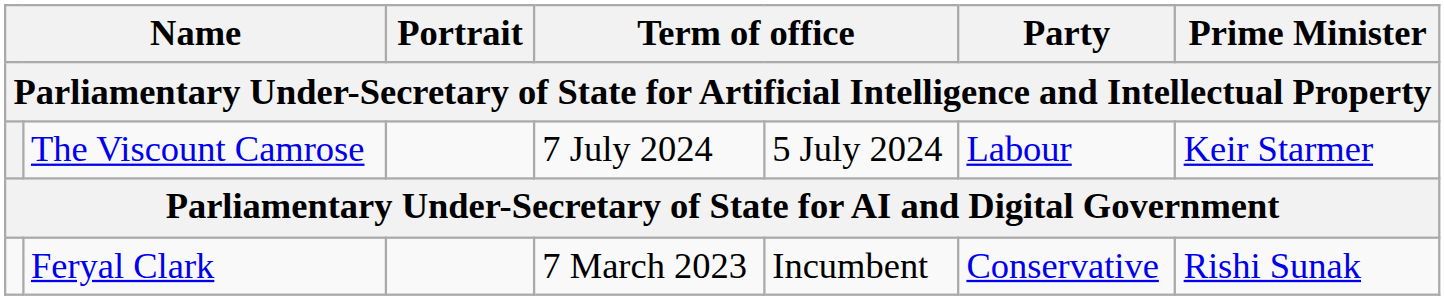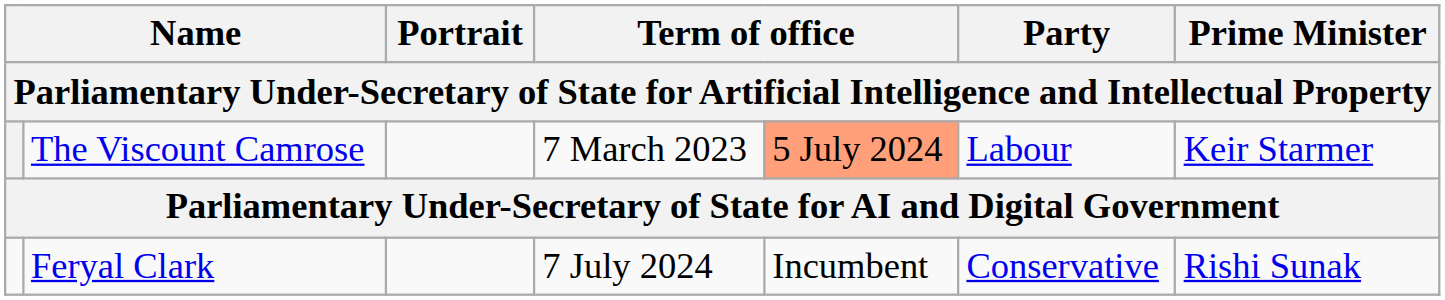(627, 149) 7 July 2024 -> (645, 149) 7 March 2023
(857, 149) no background -> (857, 149) lightsalmon background
(645, 264) 7 March 2023 -> (627, 264) 7 July 2024
